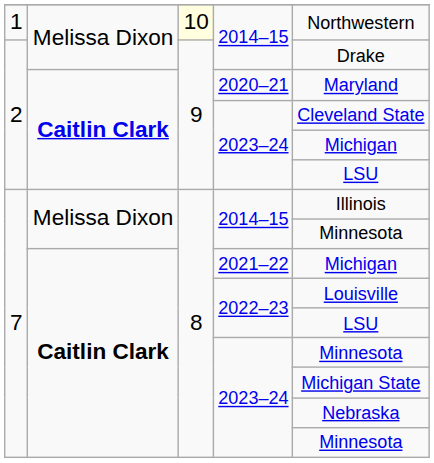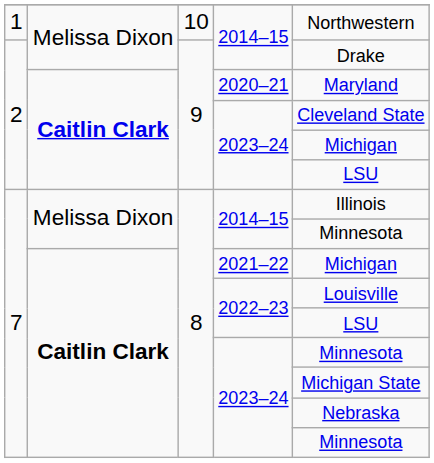(196, 22) lightyellow background -> (196, 22) no background
